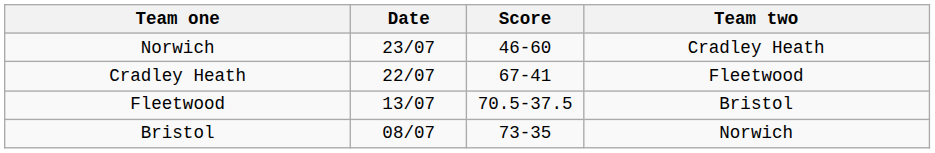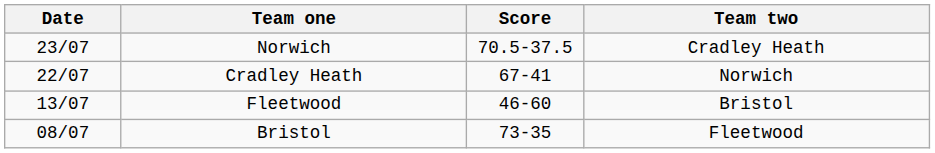columns swapped: (409, 19) <-> (178, 19)
(525, 48) 46-60 -> (525, 48) 70.5-37.5
(756, 76) Fleetwood -> (756, 76) Norwich
(525, 105) 70.5-37.5 -> (525, 105) 46-60
(756, 133) Norwich -> (756, 133) Fleetwood
